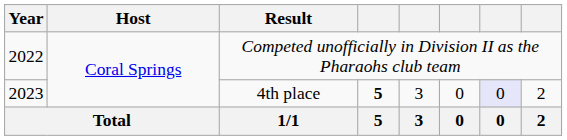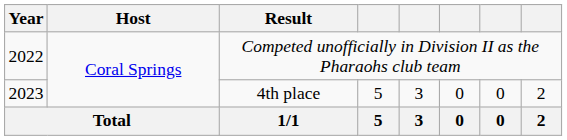(378, 93) bold -> (378, 93) normal
(500, 93) lavender background -> (500, 93) no background
